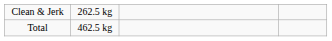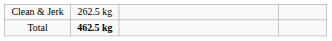(95, 28) normal -> (95, 28) bold
